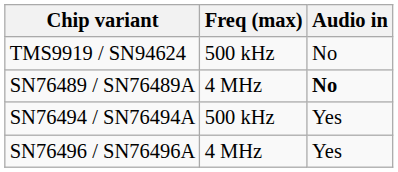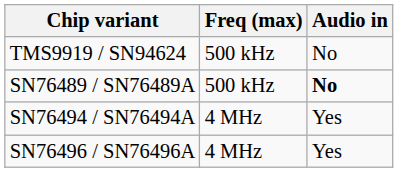(233, 85) 4 MHz -> (240, 85) 500 kHz
(240, 118) 500 kHz -> (233, 118) 4 MHz
